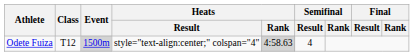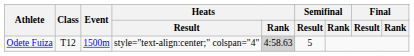(96, 44) lightgrey background -> (96, 44) no background
(310, 44) 4 -> (310, 44) 5
